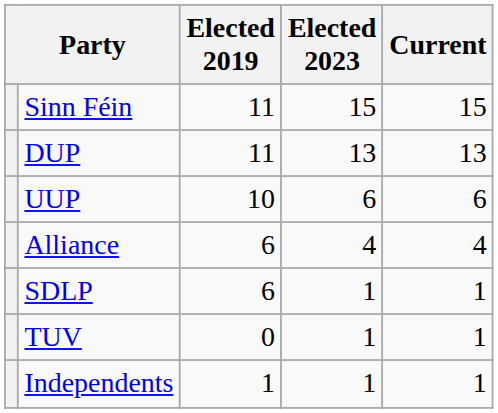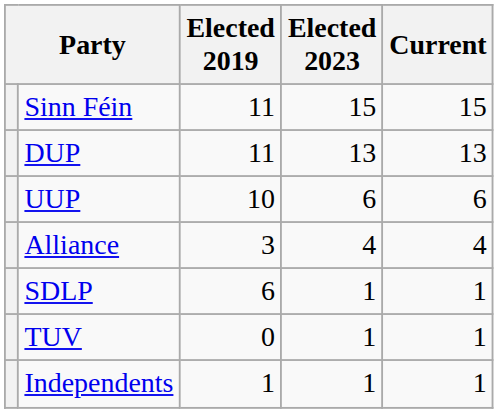(268, 245) 6 -> (268, 245) 3
